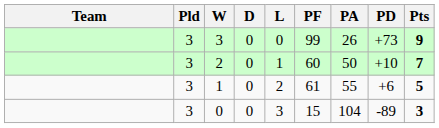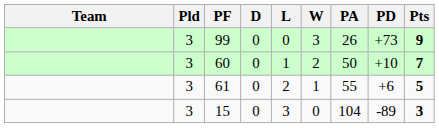columns swapped: (219, 16) <-> (313, 16)
